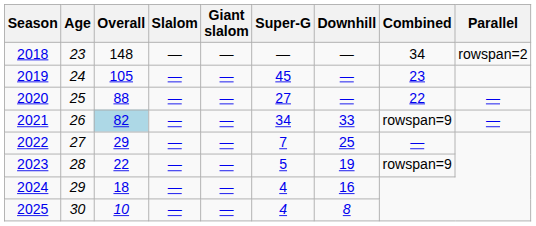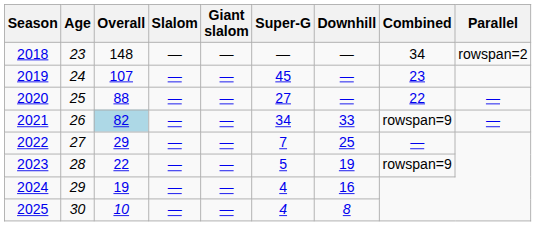(121, 76) 105 -> (121, 76) 107
(121, 187) 18 -> (121, 187) 19
